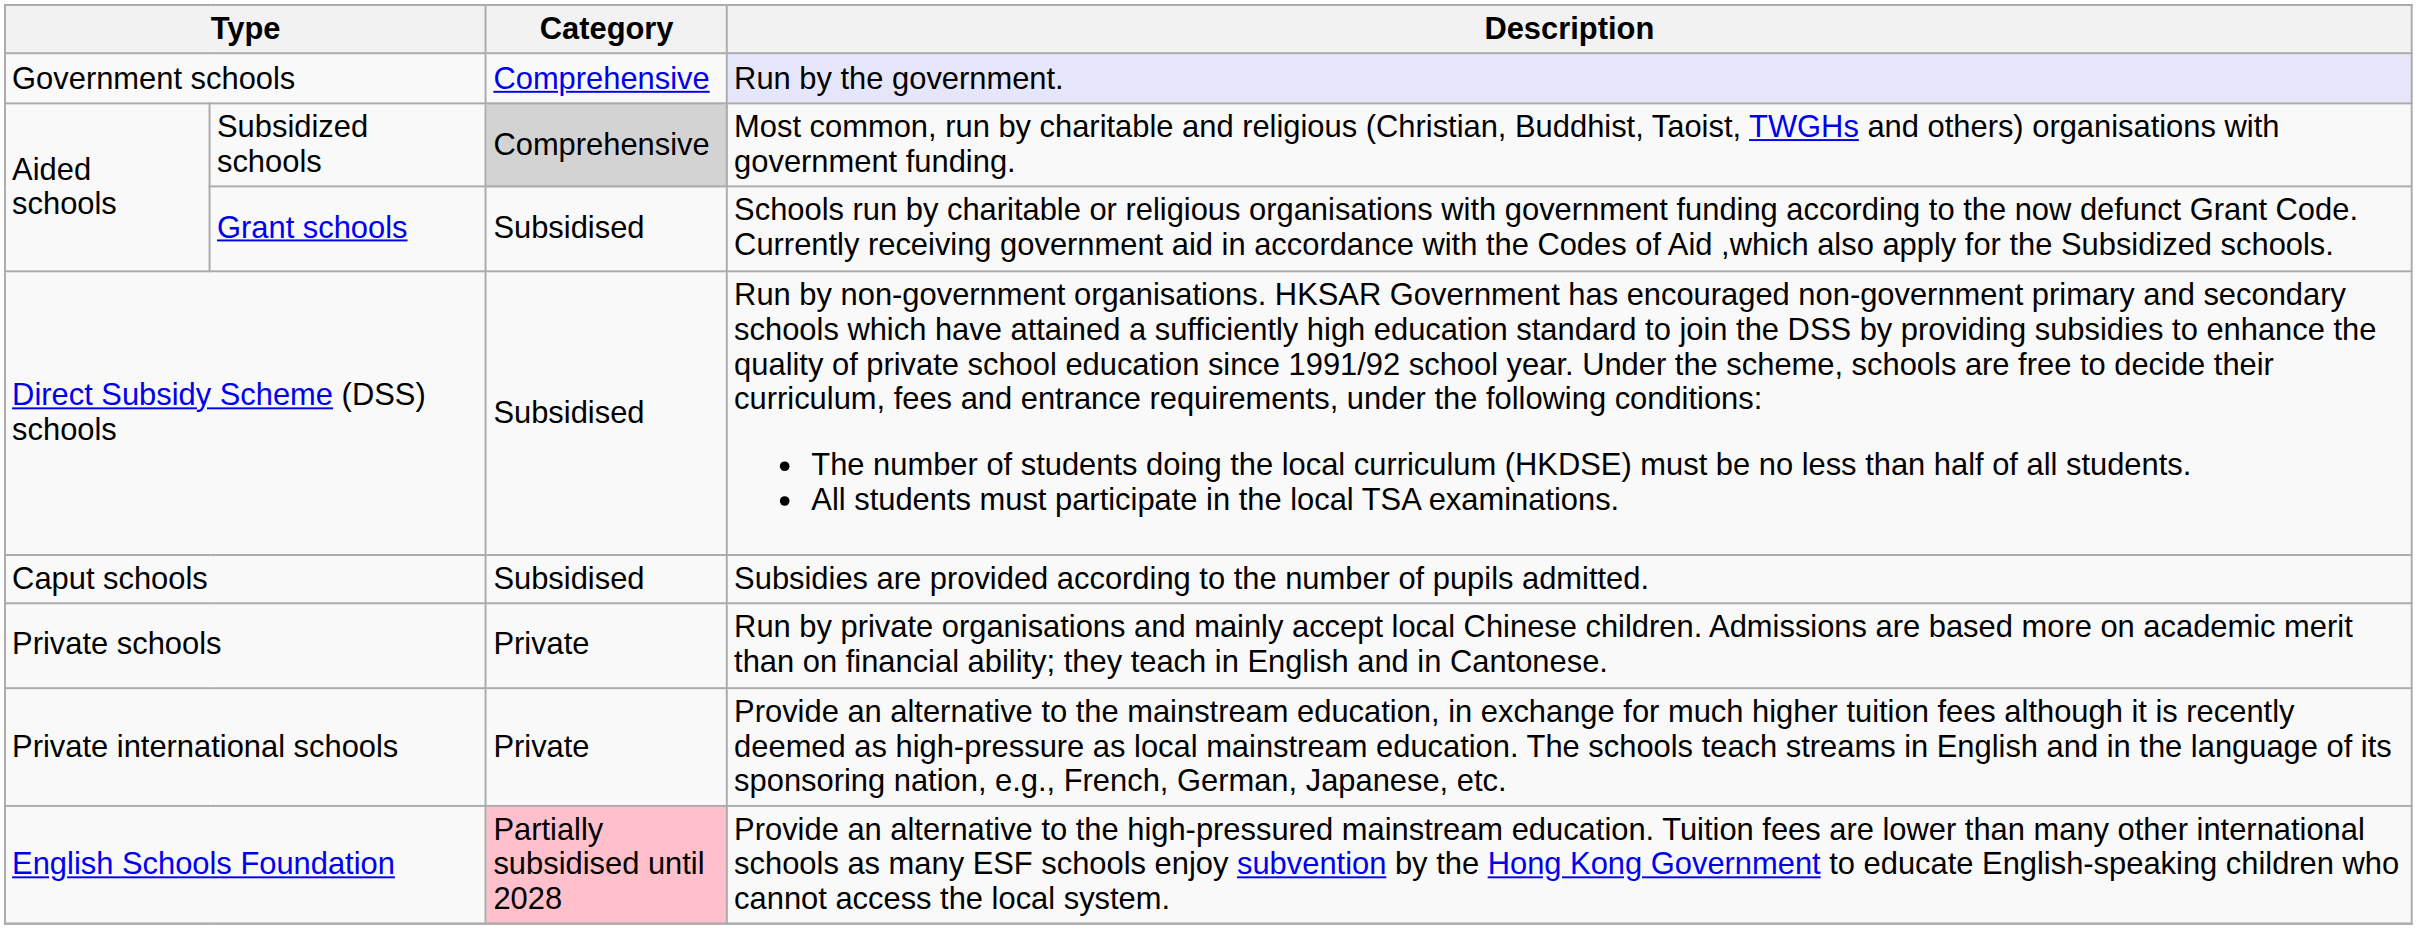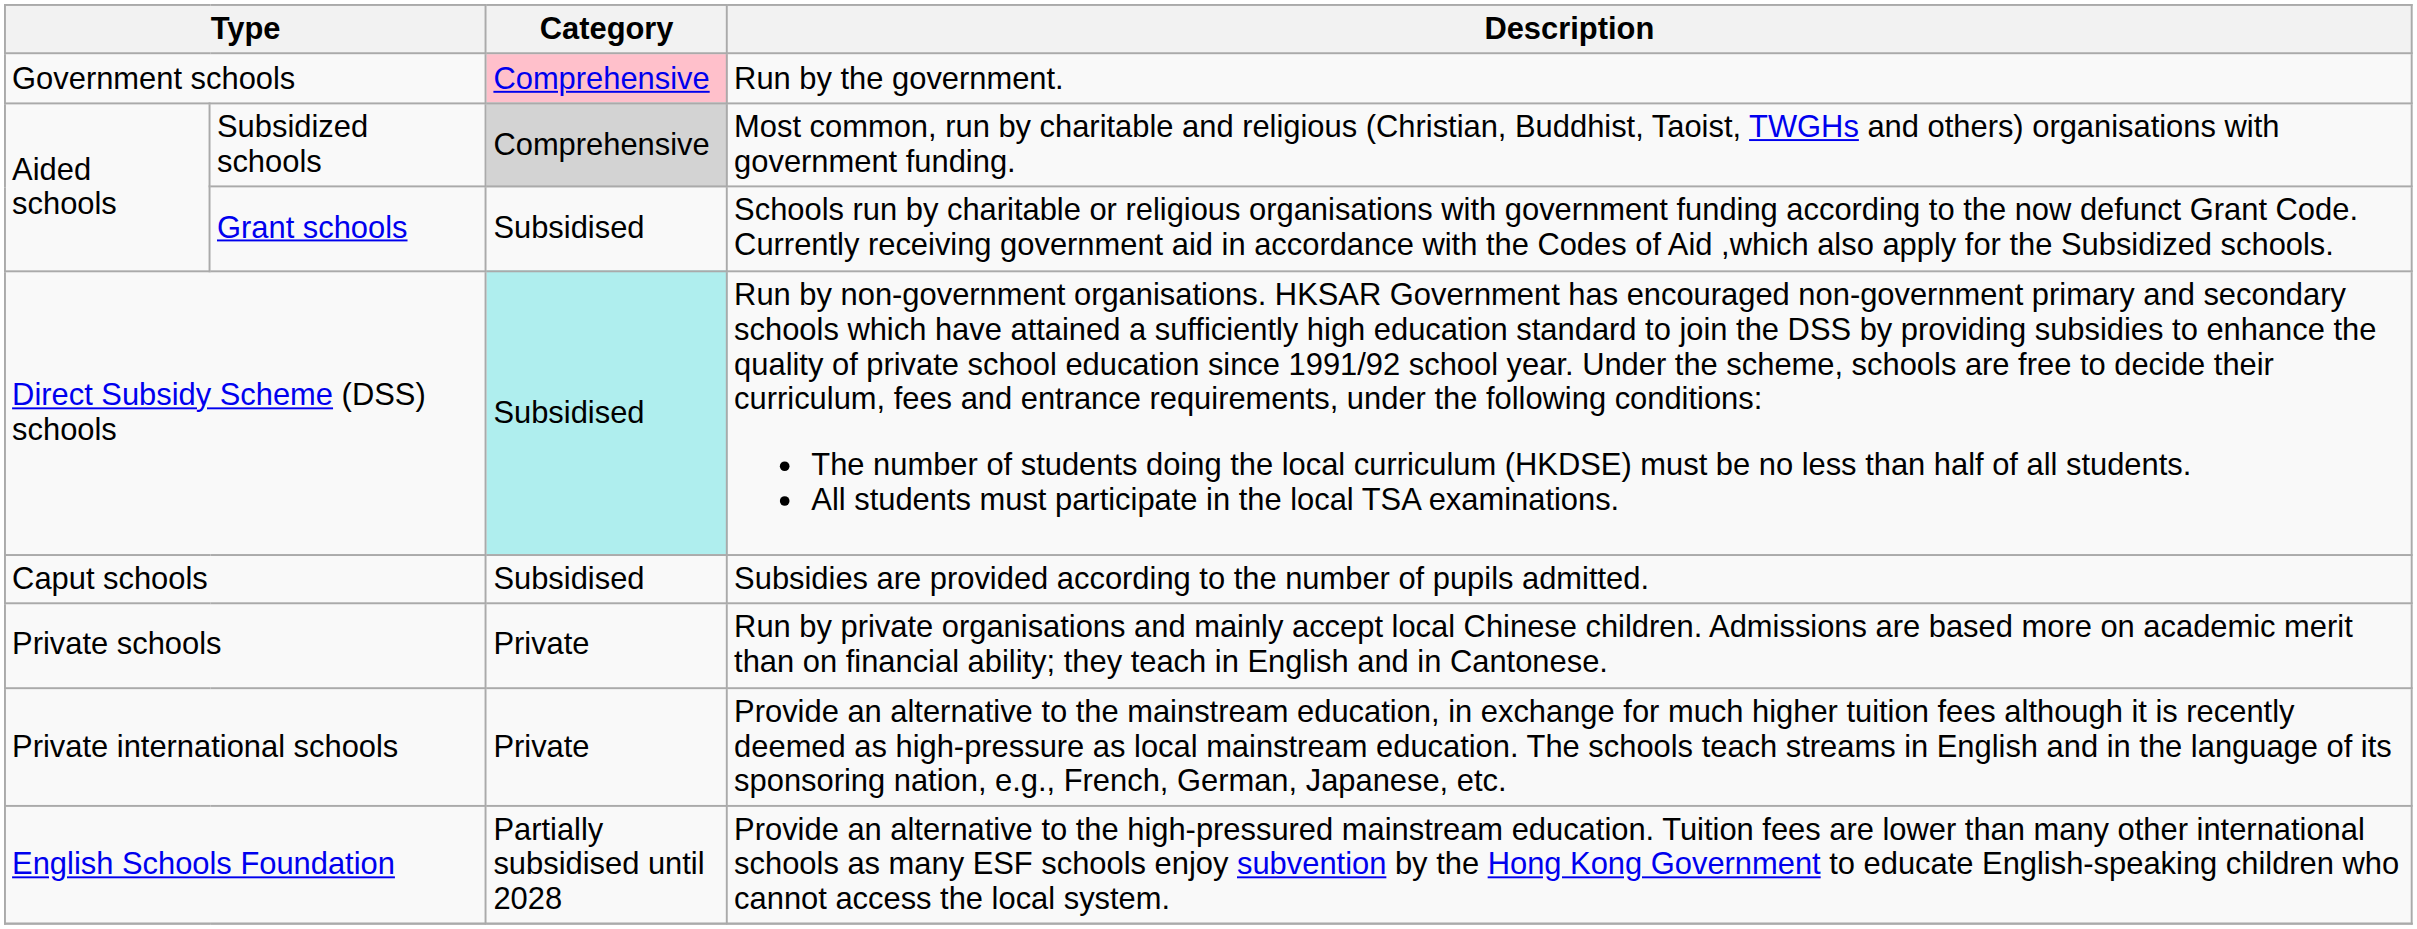(602, 77) no background -> (602, 77) pink background
(899, 77) lavender background -> (899, 77) no background
(569, 412) no background -> (569, 412) paleturquoise background
(599, 864) pink background -> (599, 864) no background
